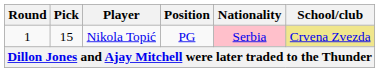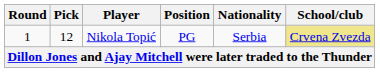(66, 36) 15 -> (66, 36) 12
(250, 36) pink background -> (250, 36) no background
